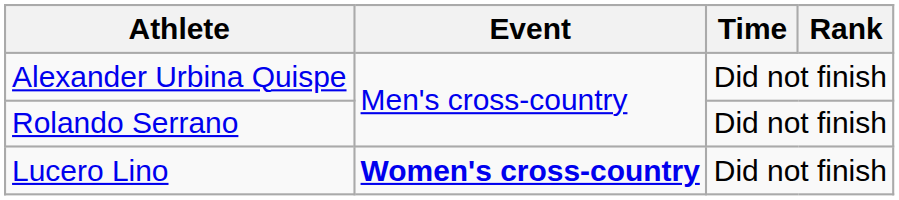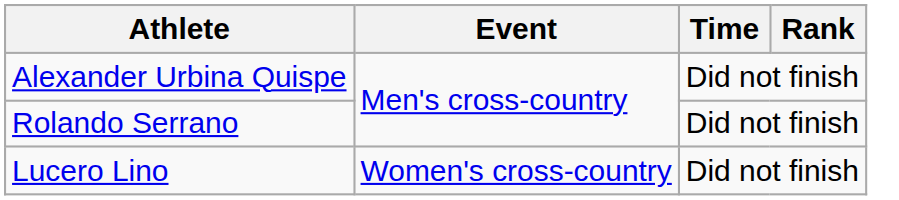(530, 171) bold -> (516, 171) normal
